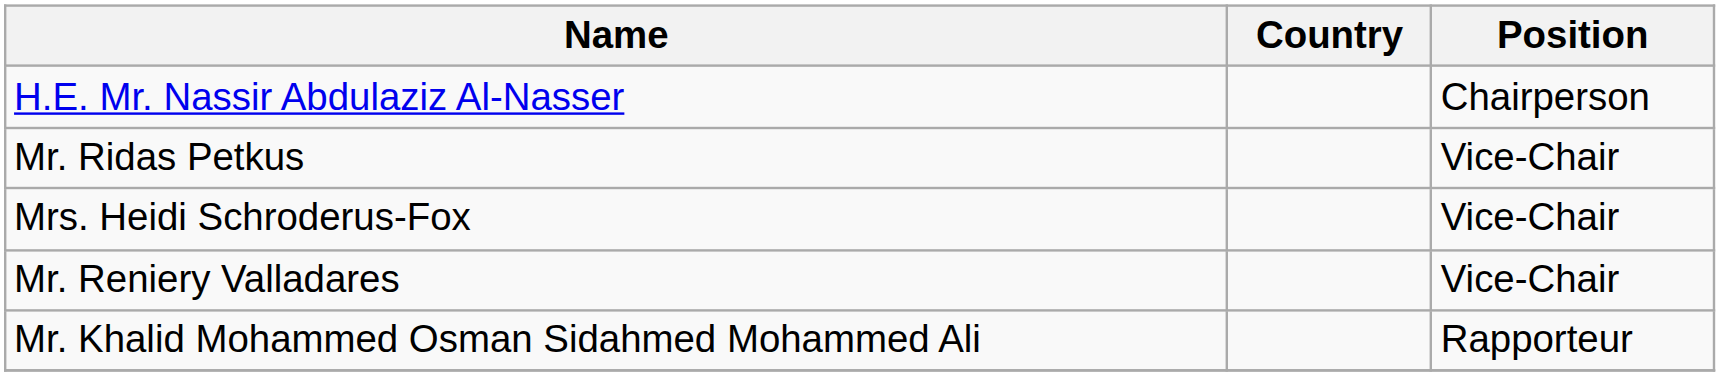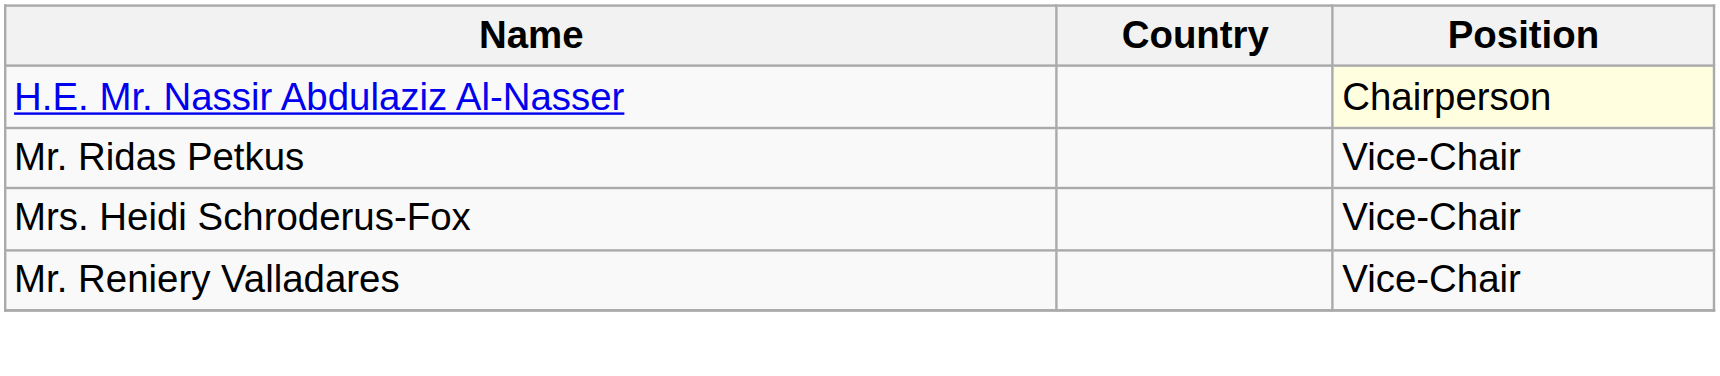(1545, 96) no background -> (1447, 96) lightyellow background
- row: (497, 339)
